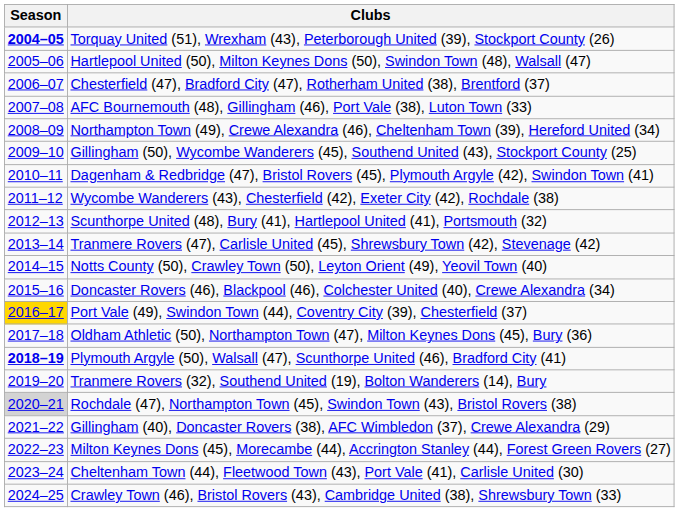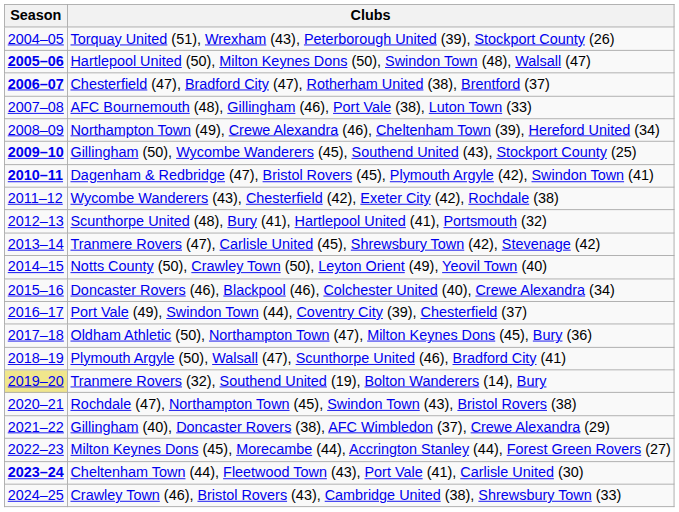(36, 38) bold -> (36, 38) normal
(36, 61) normal -> (36, 61) bold
(36, 84) normal -> (36, 84) bold
(36, 152) normal -> (36, 152) bold
(35, 175) normal -> (35, 175) bold
(36, 312) gold background -> (36, 312) no background
(36, 358) bold -> (36, 358) normal
(36, 381) no background -> (36, 381) khaki background
(36, 404) lightgrey background -> (36, 404) no background
(36, 472) normal -> (36, 472) bold
